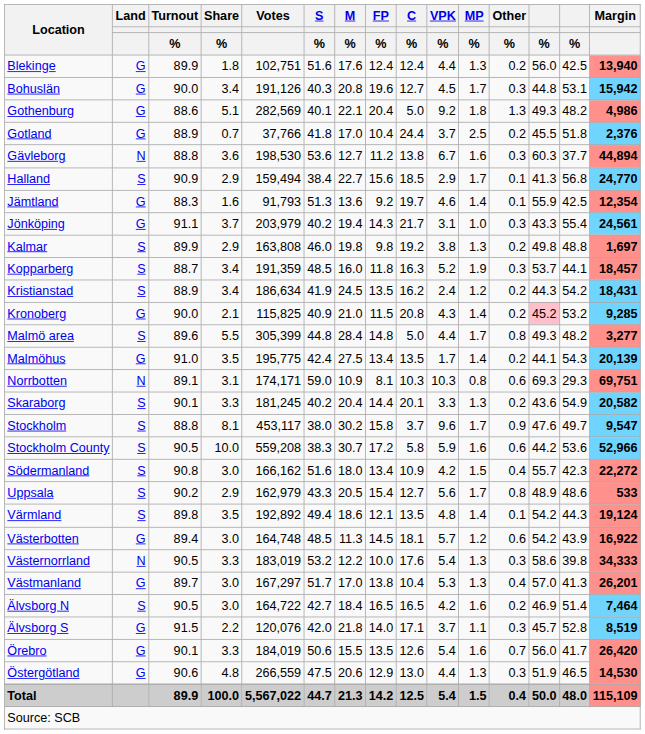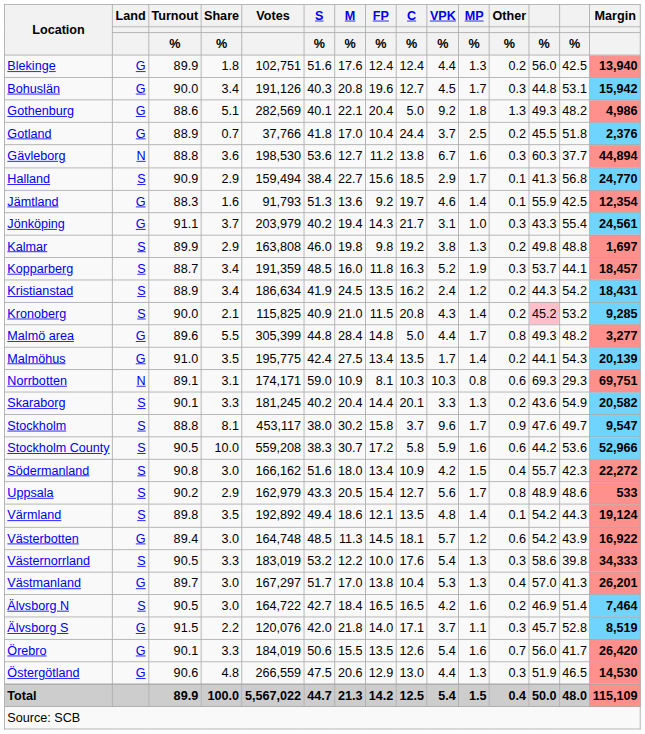(141, 313) G -> (141, 313) S
(141, 336) S -> (141, 336) G
(141, 560) N -> (141, 560) S
